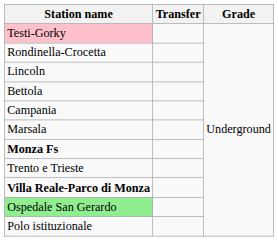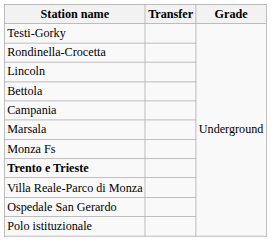(36, 33) pink background -> (36, 33) no background
(33, 149) bold -> (31, 149) normal
(45, 168) normal -> (48, 168) bold
(79, 187) bold -> (75, 187) normal
(62, 206) lightgreen background -> (62, 206) no background
